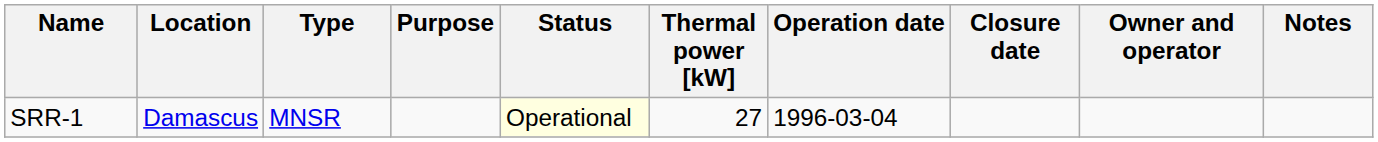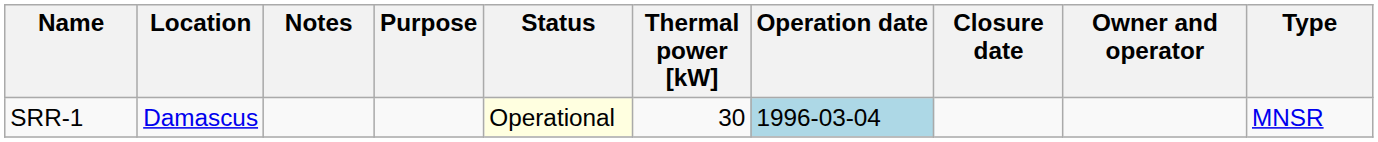columns swapped: (327, 23) <-> (1318, 23)
(748, 117) 27 -> (732, 117) 30
(835, 117) no background -> (819, 117) lightblue background
